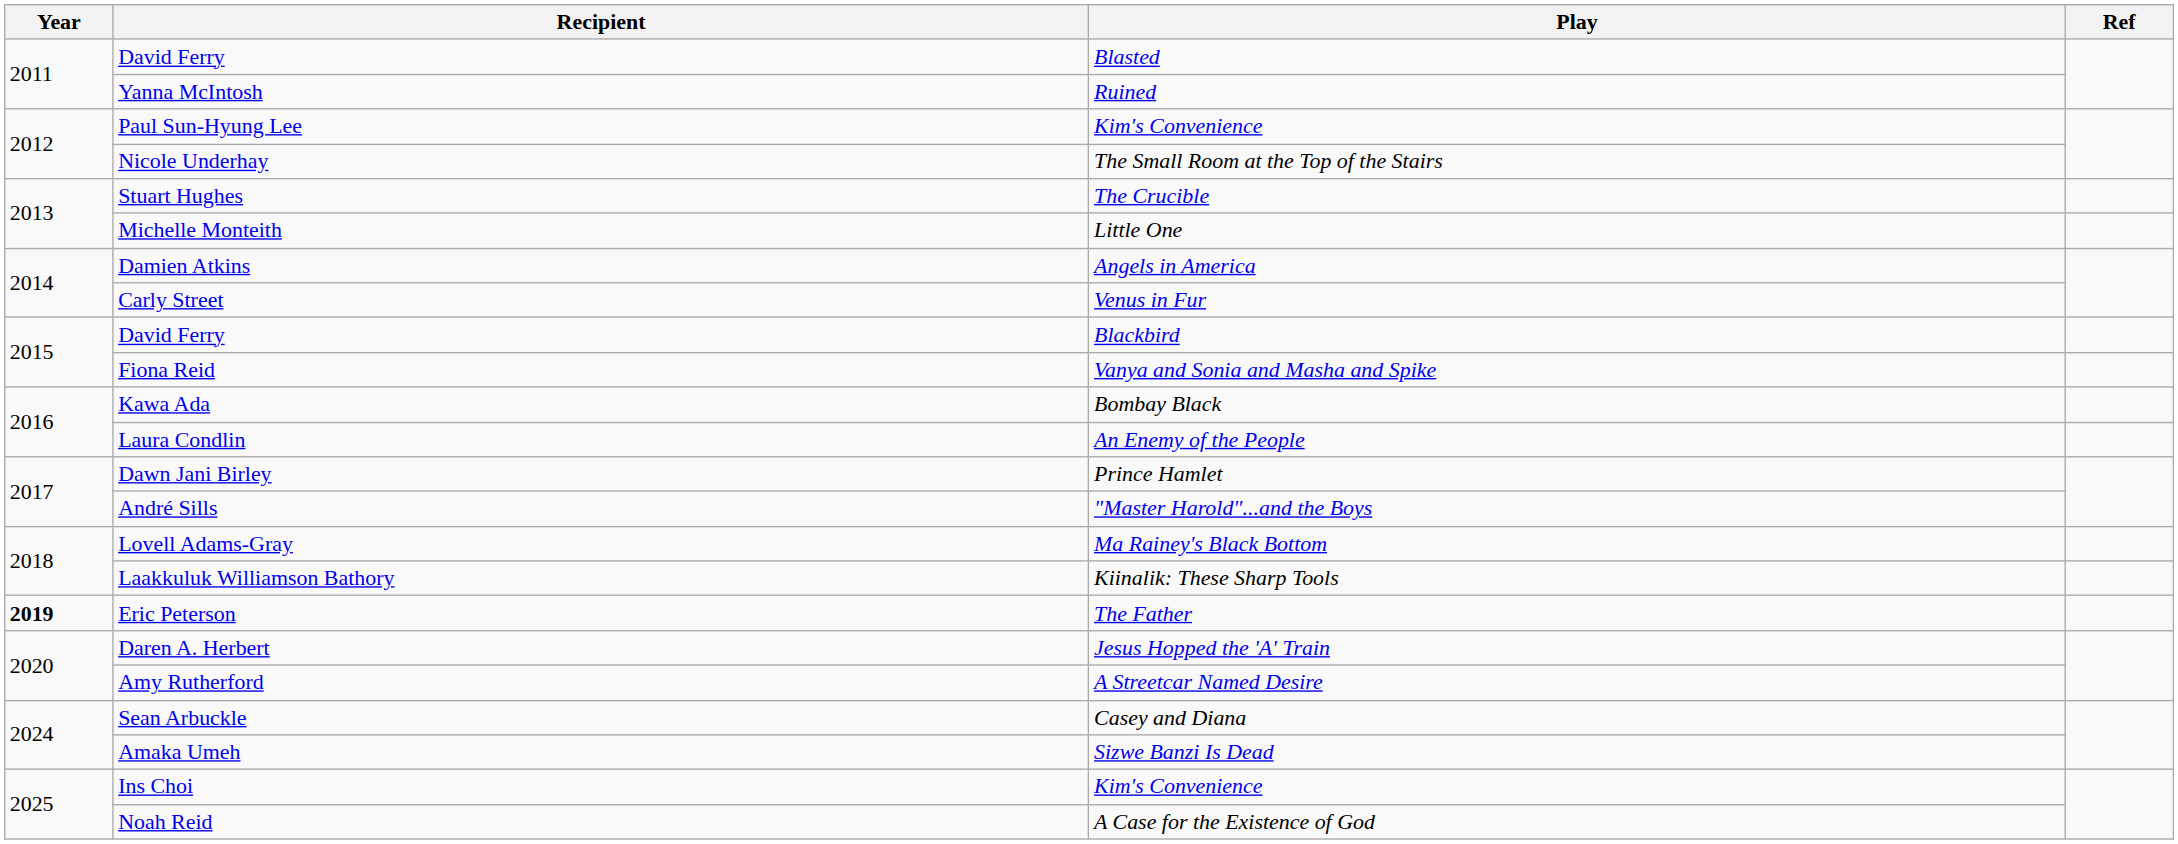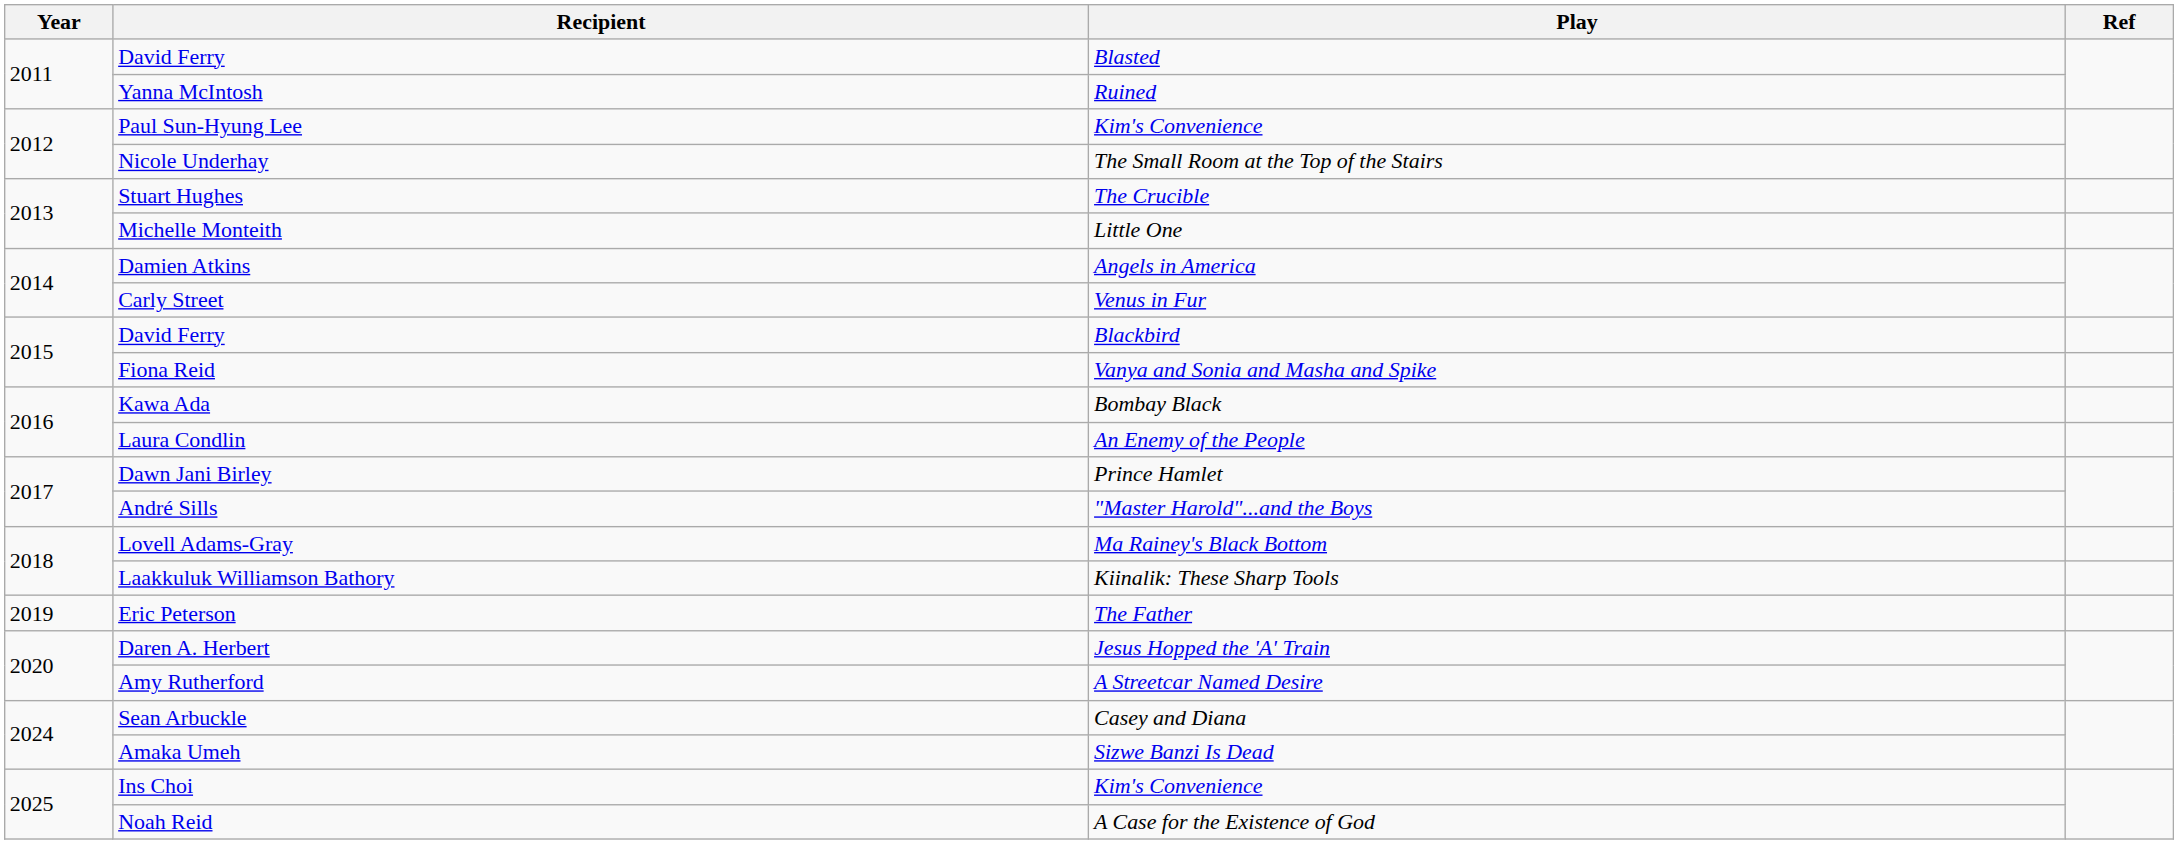(32, 612) bold -> (32, 612) normal
